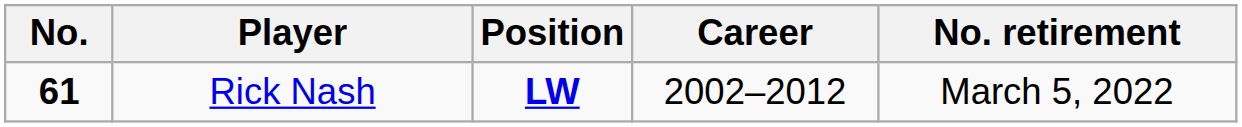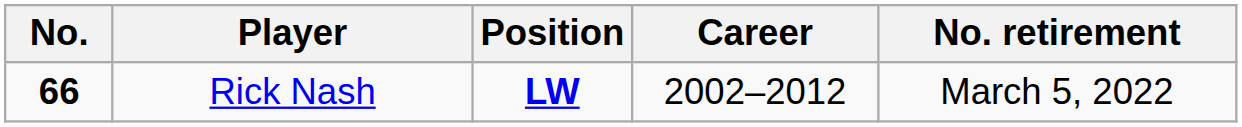(59, 91) 61 -> (59, 91) 66
